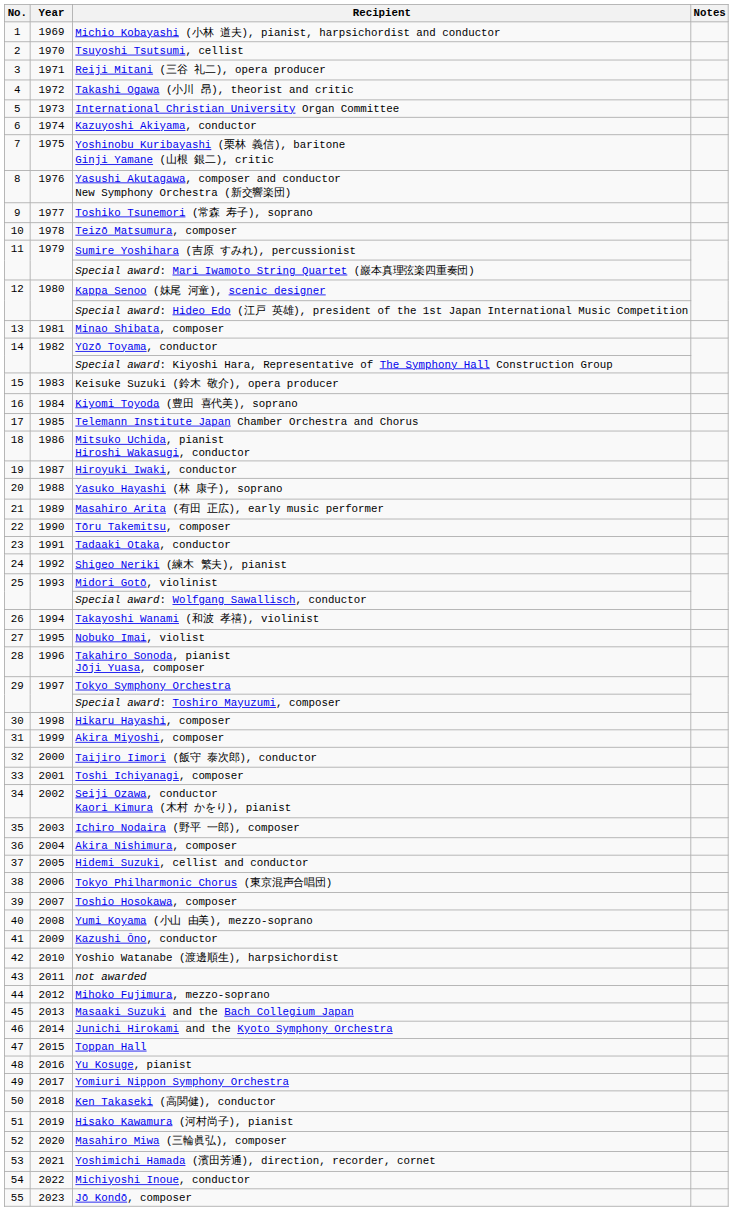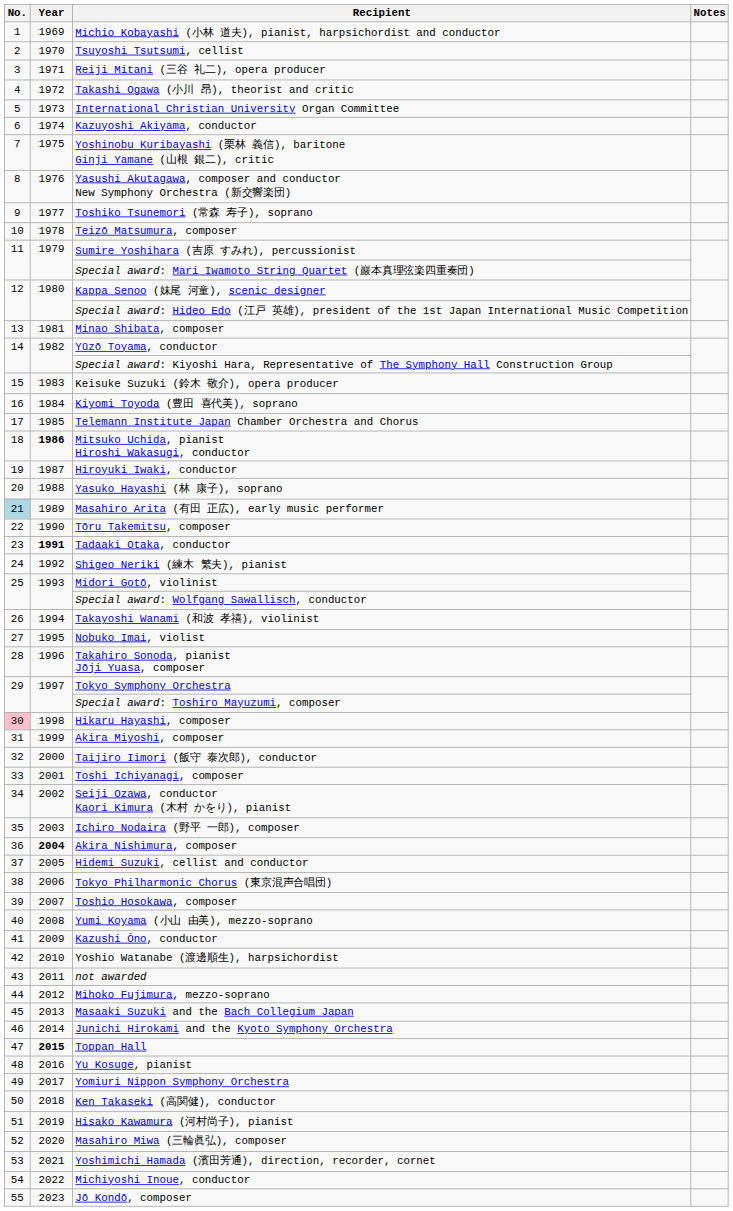(52, 440) normal -> (52, 440) bold
(17, 509) no background -> (17, 509) lightblue background
(52, 545) normal -> (52, 545) bold
(17, 721) no background -> (17, 721) pink background
(52, 846) normal -> (52, 846) bold
(52, 1047) normal -> (52, 1047) bold
